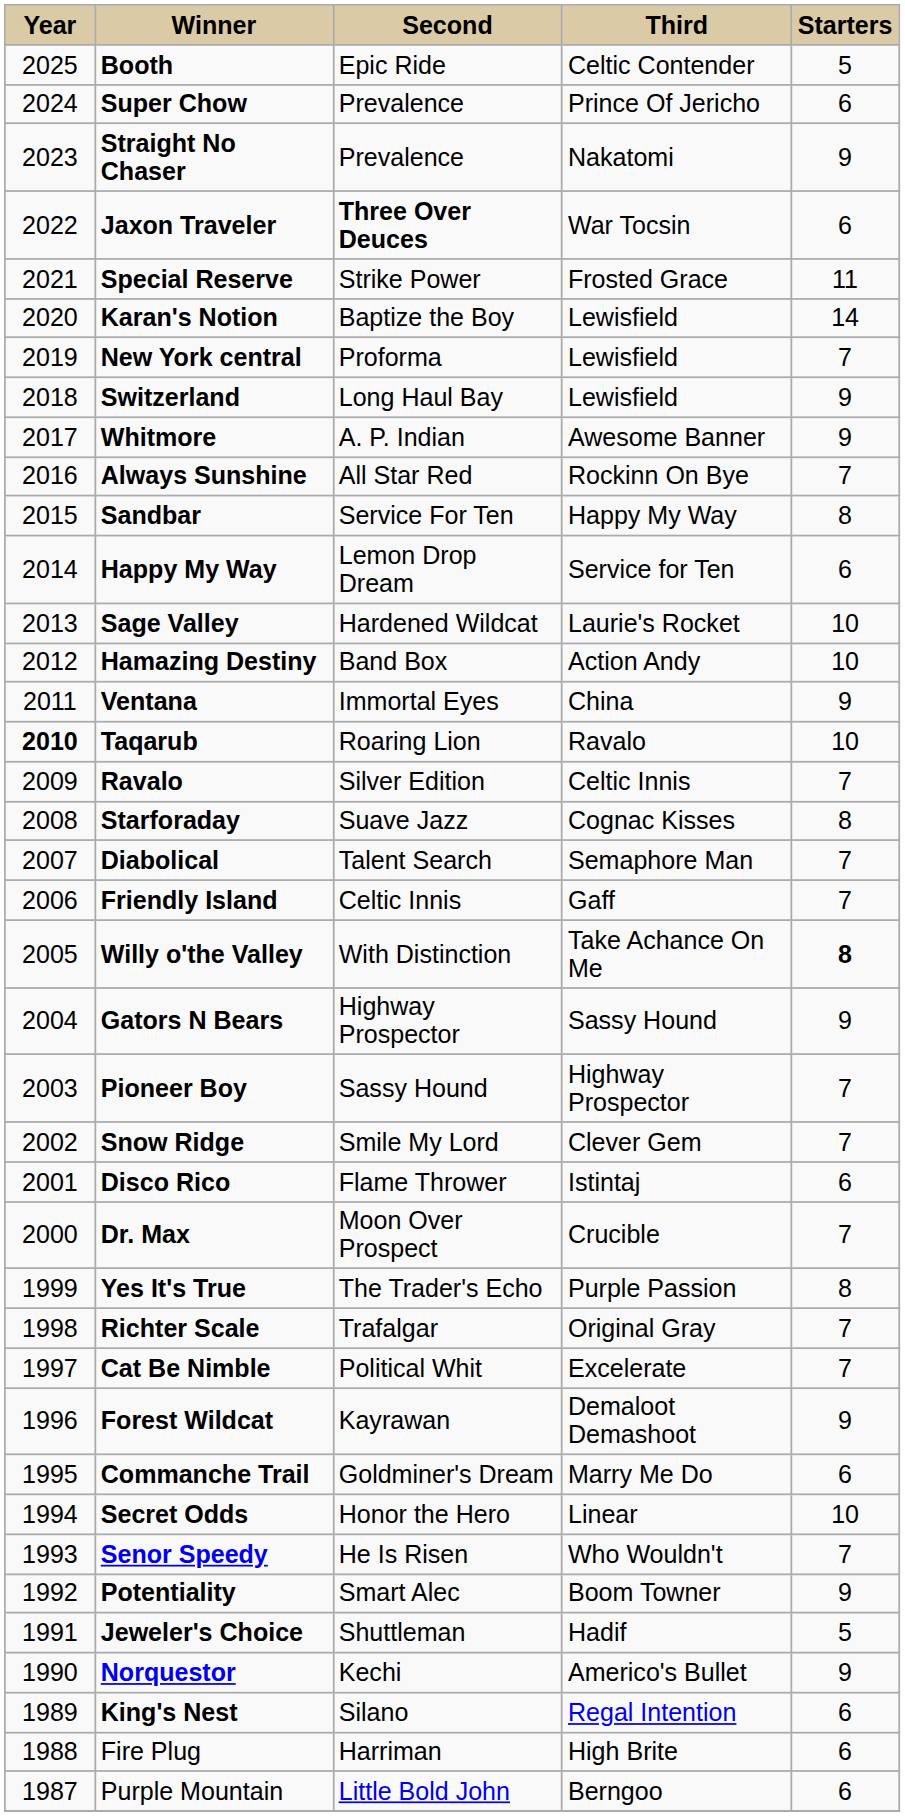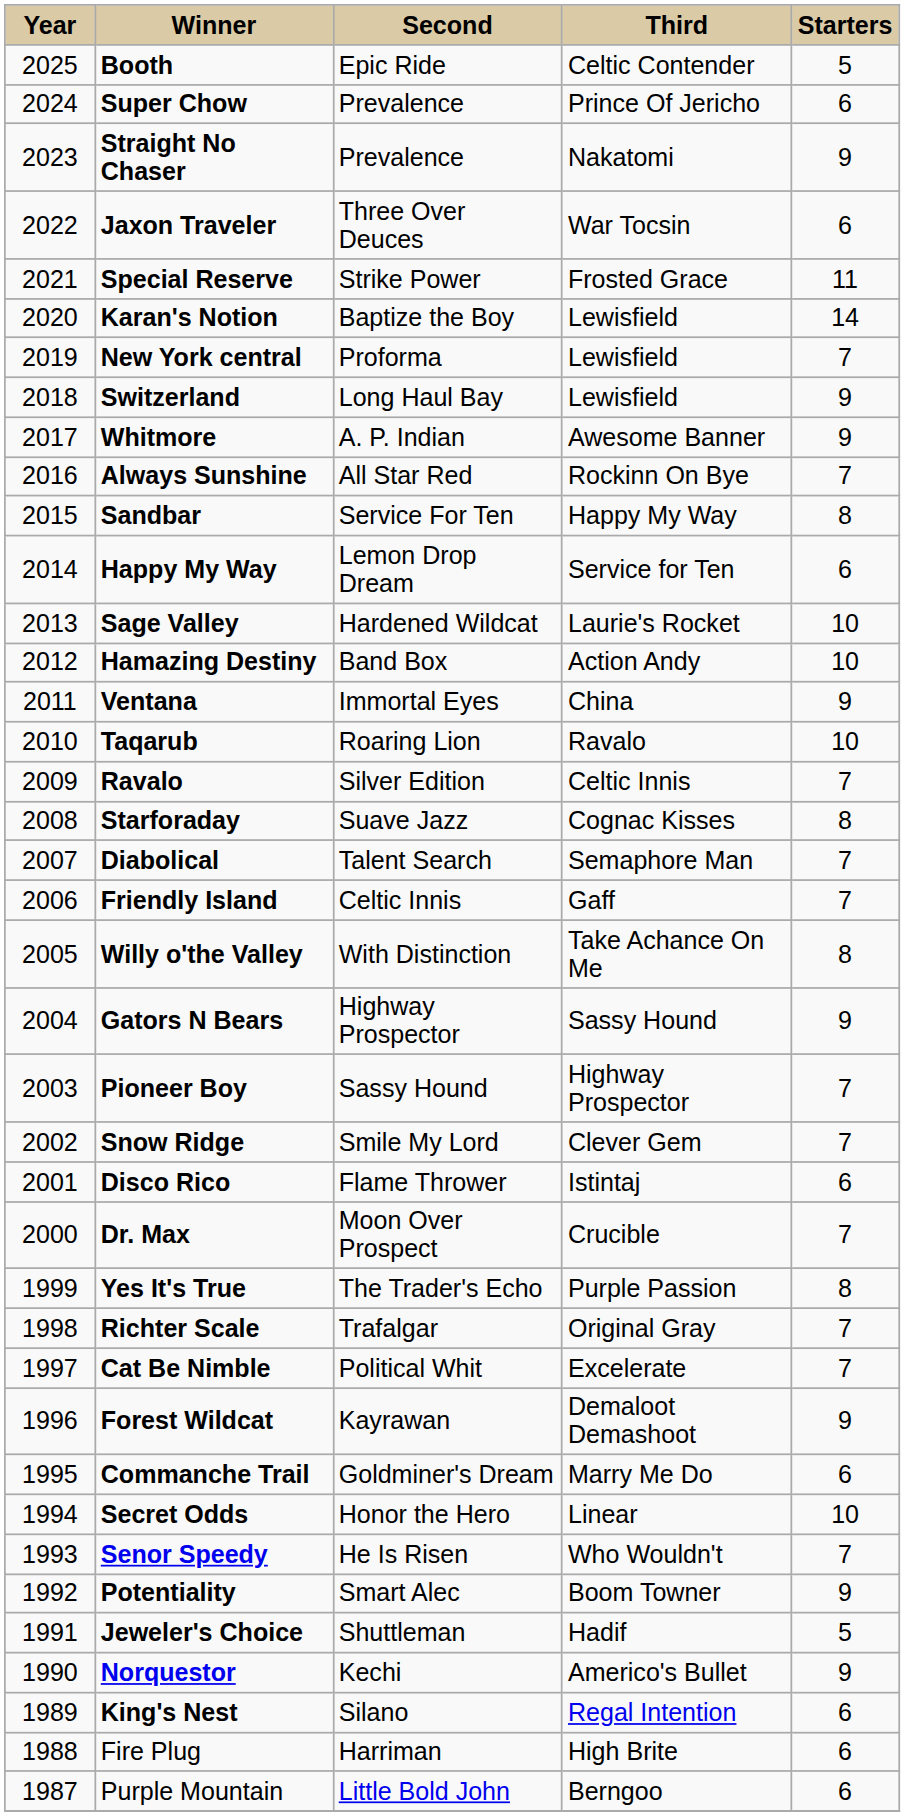(405, 225) bold -> (402, 225) normal
(50, 742) bold -> (50, 742) normal
(845, 954) bold -> (845, 954) normal
